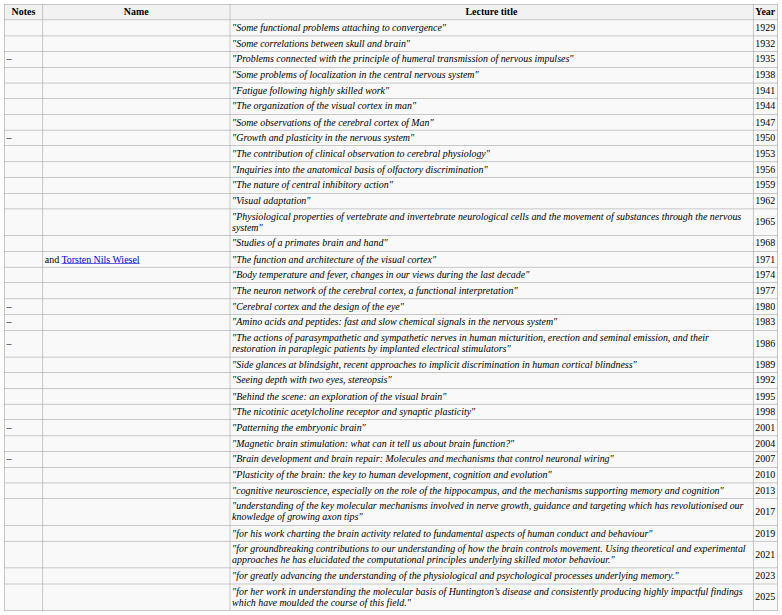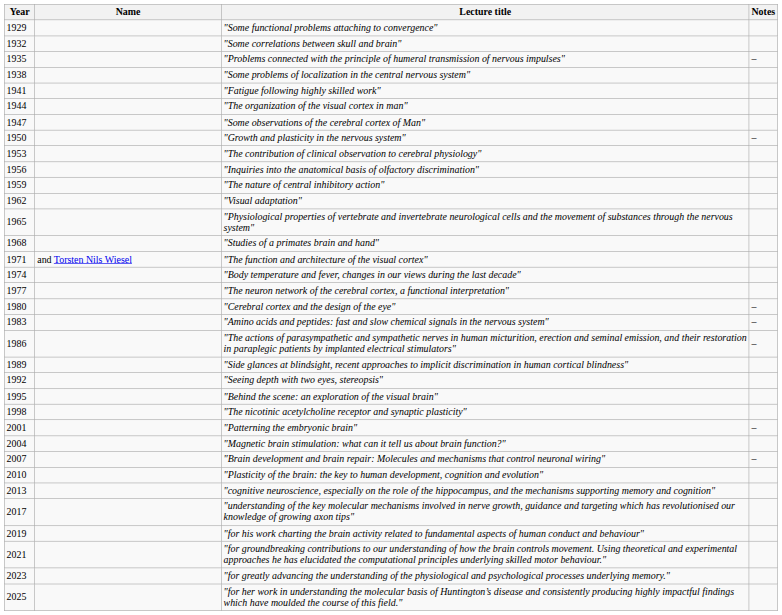columns swapped: (765, 12) <-> (23, 12)
